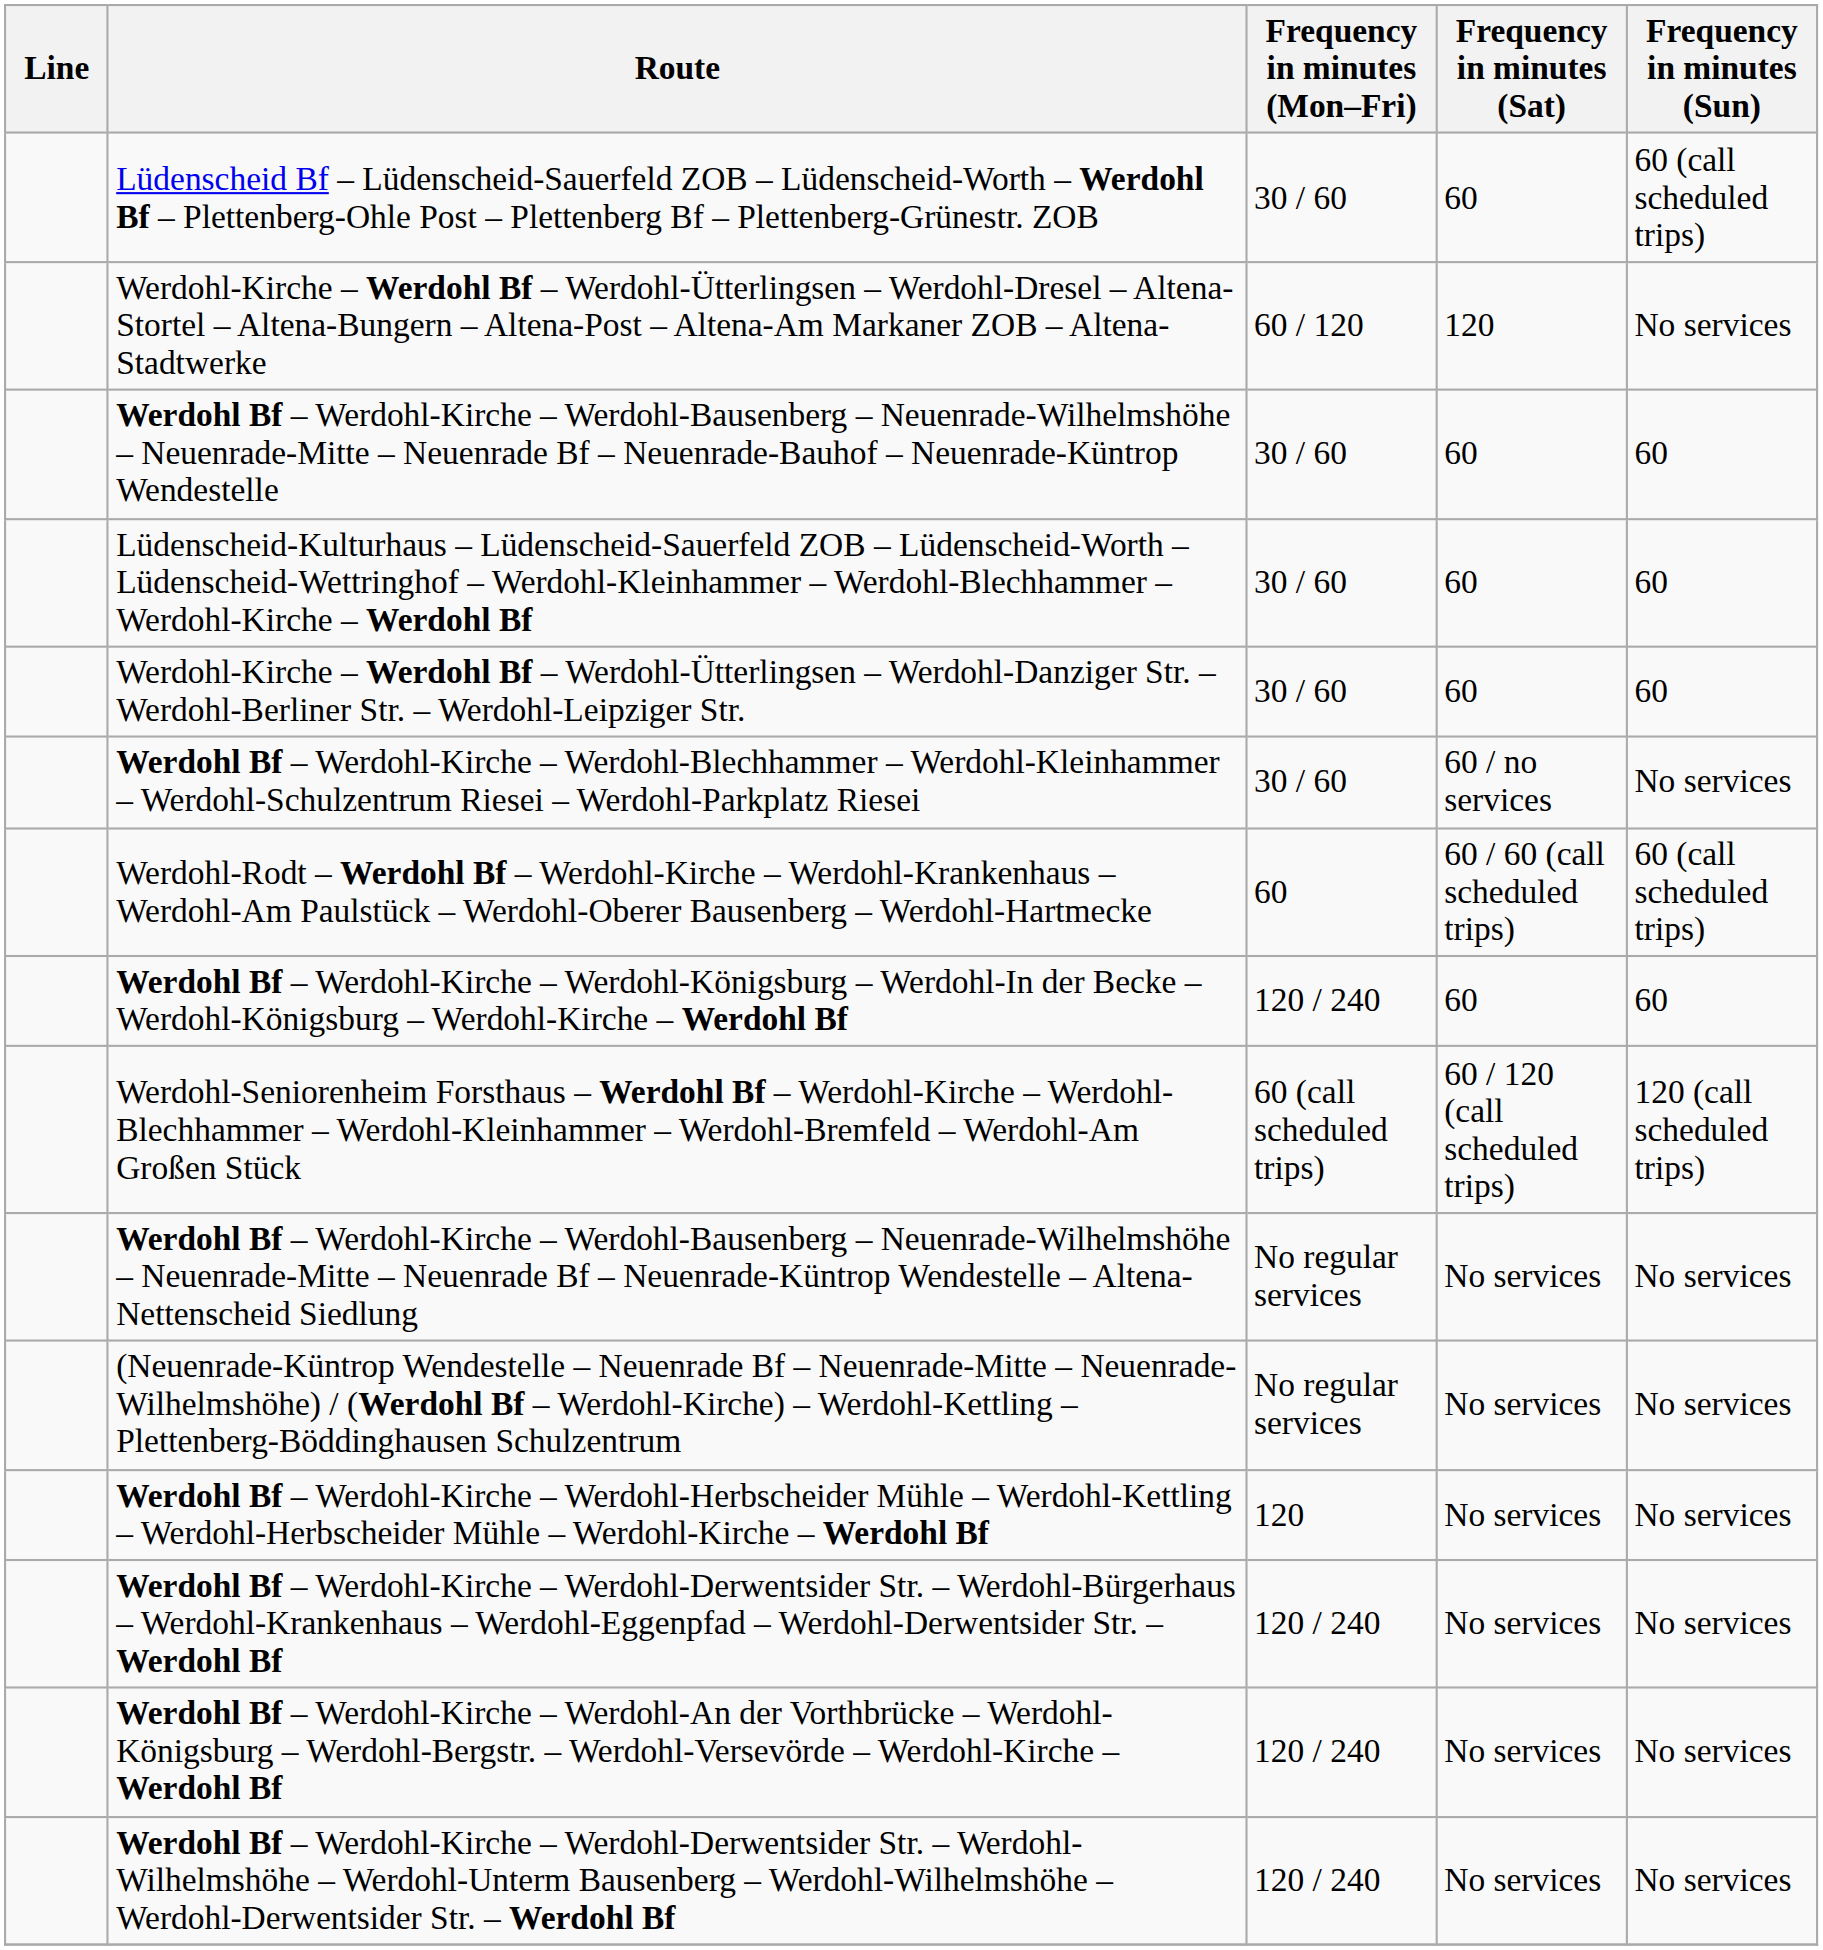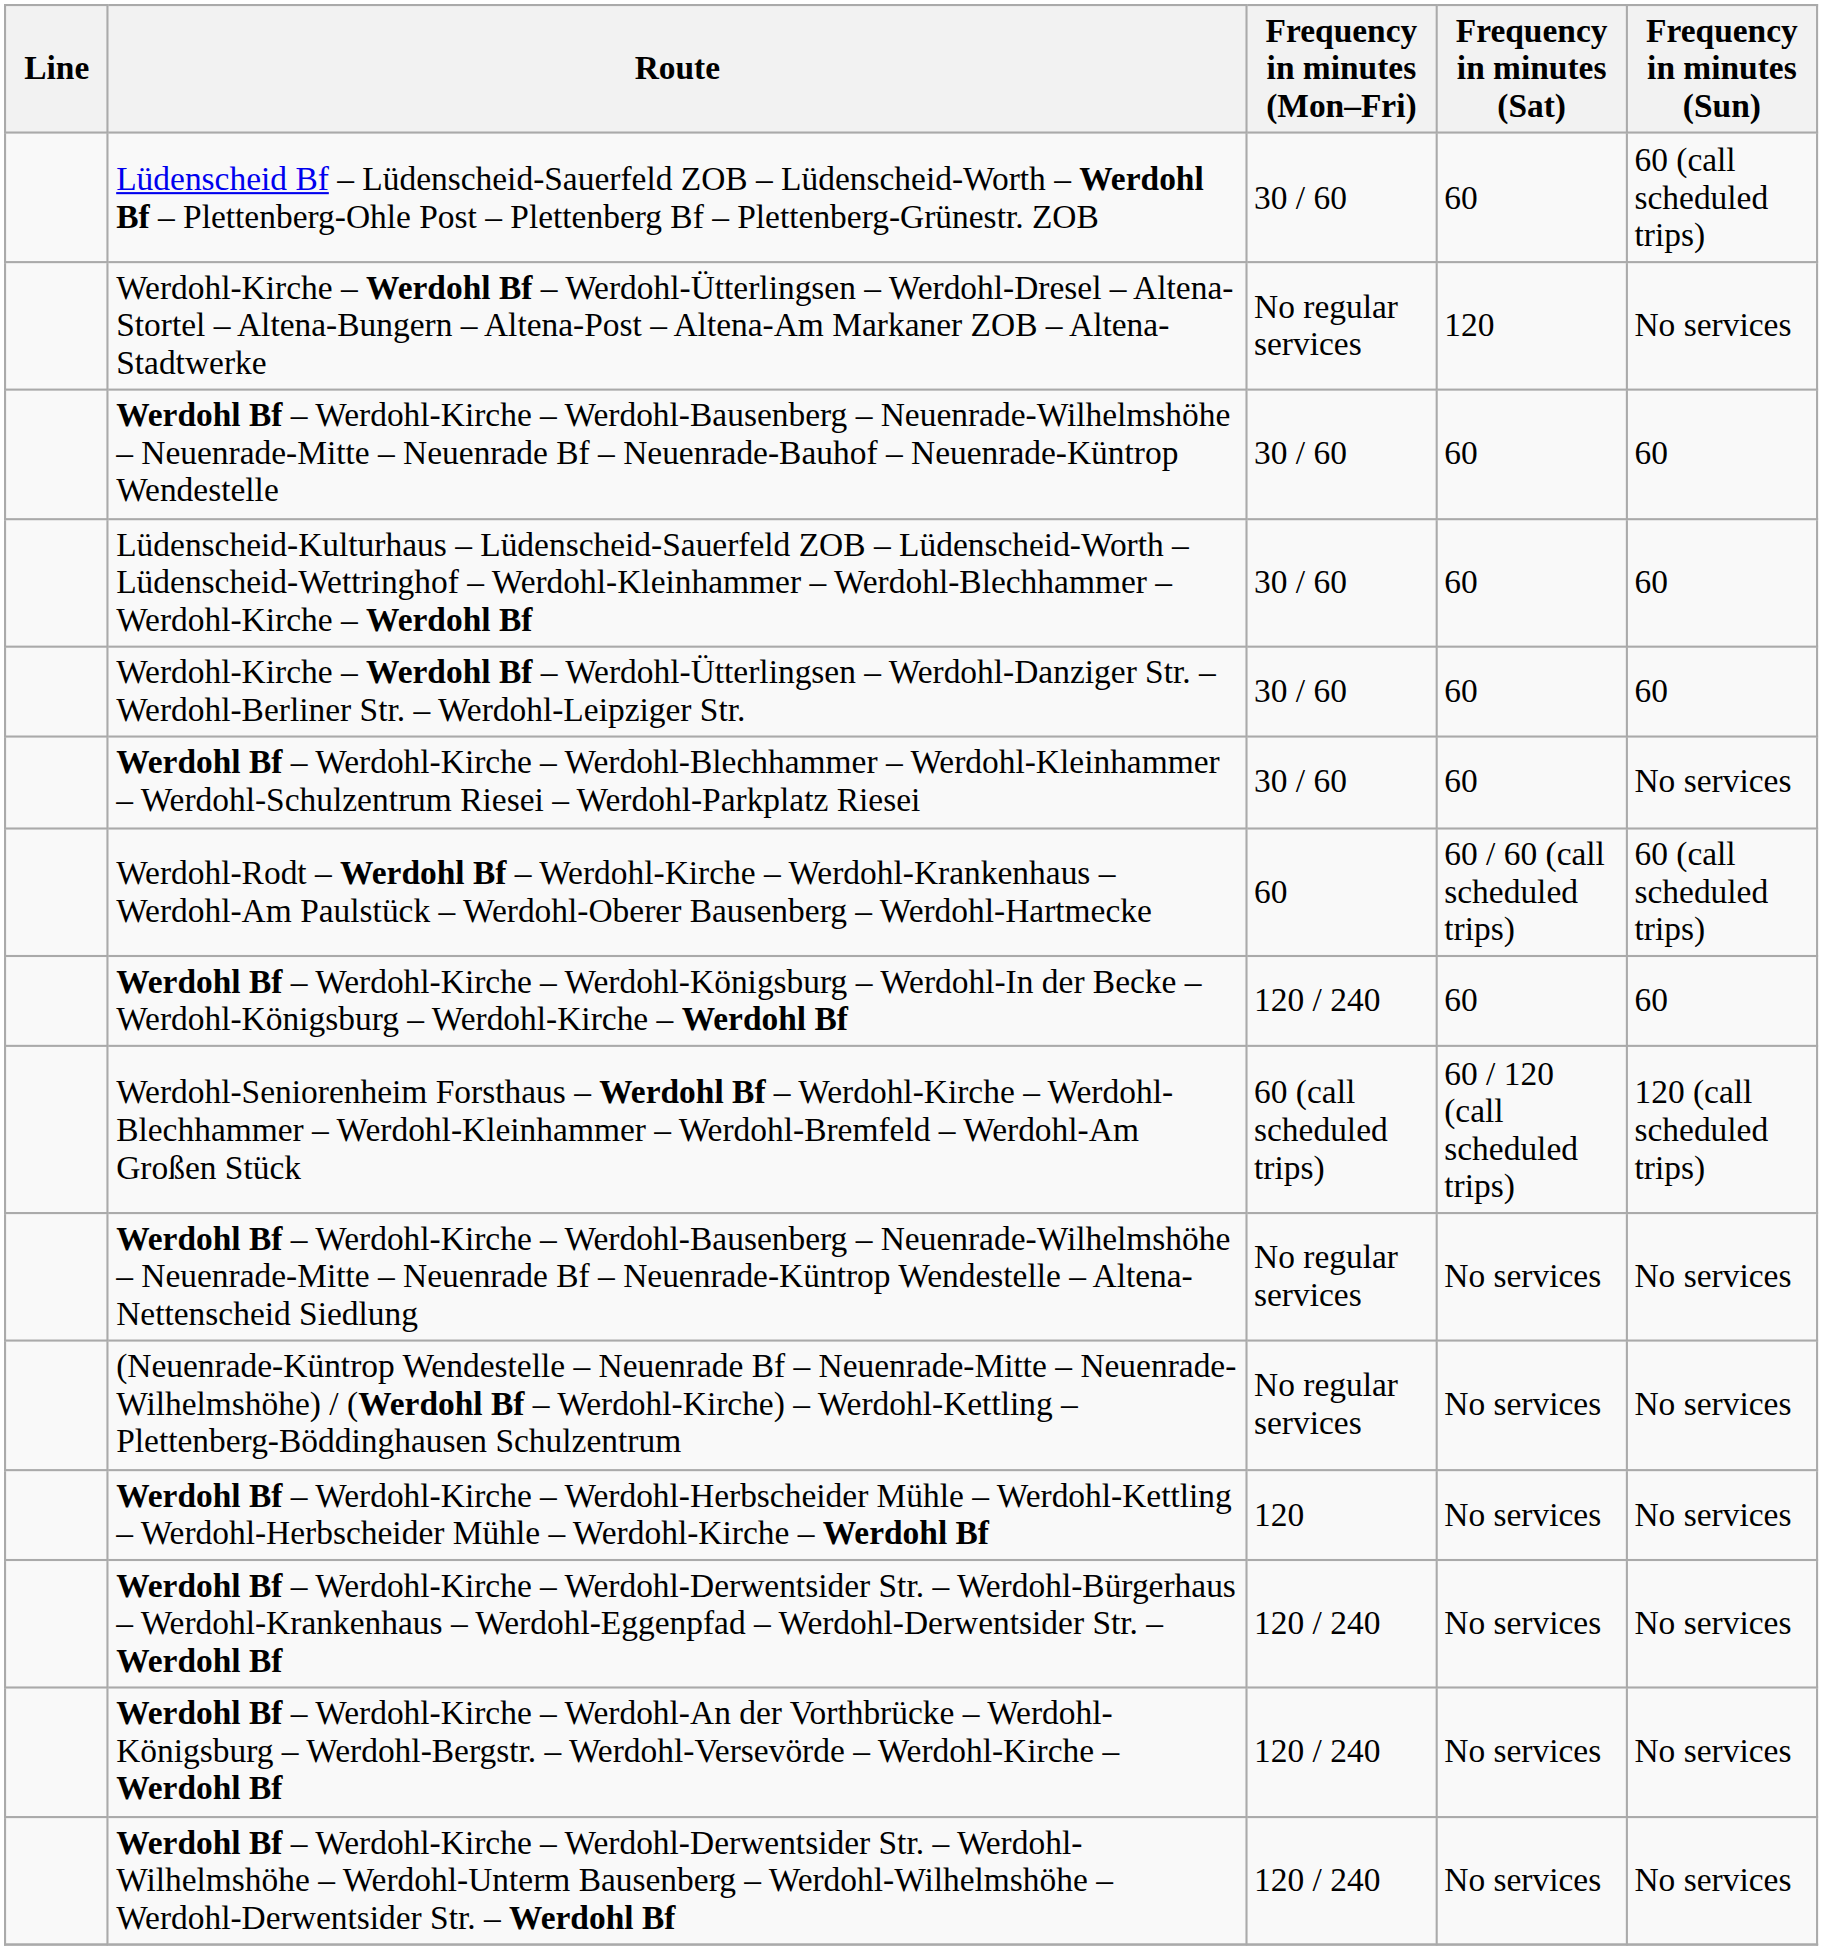(1309, 325) 60 / 120 -> (1326, 325) No regular services
(1498, 781) 60 / no services -> (1461, 781) 60
